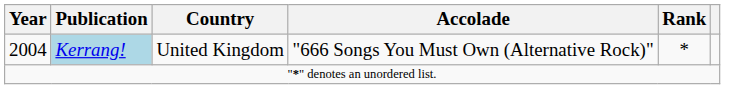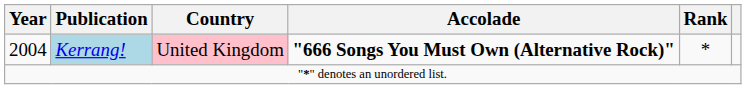(220, 49) no background -> (220, 49) pink background
(473, 49) normal -> (484, 49) bold
